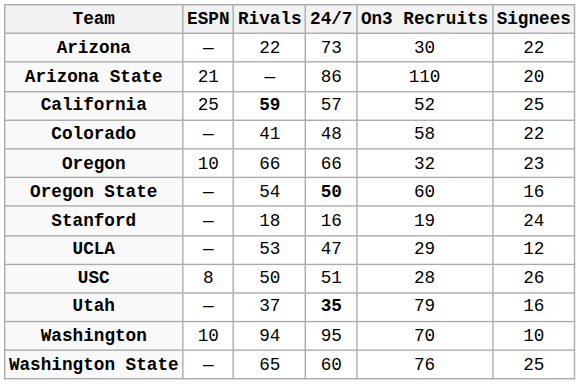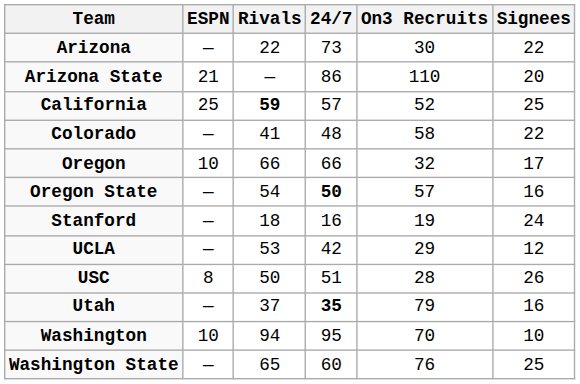(534, 163) 23 -> (534, 163) 17
(425, 192) 60 -> (425, 192) 57
(331, 250) 47 -> (331, 250) 42
